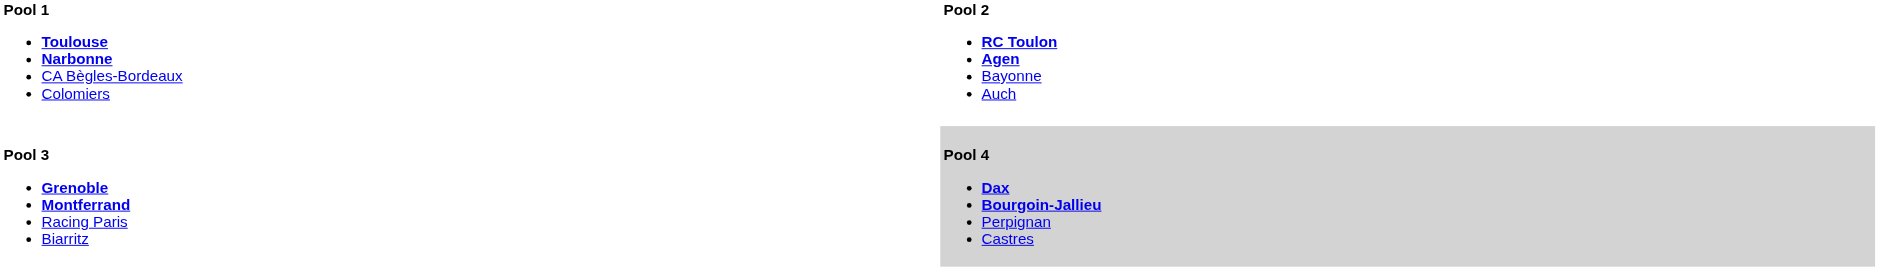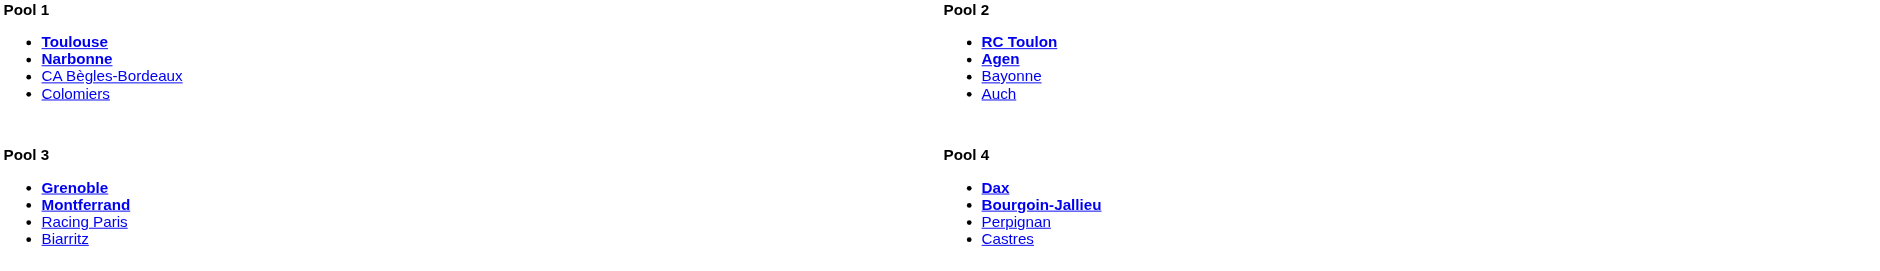(1407, 197) lightgrey background -> (1407, 197) no background
